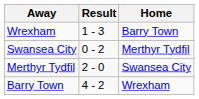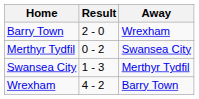columns swapped: (156, 13) <-> (42, 13)
(93, 31) 1 - 3 -> (93, 31) 2 - 0
(93, 67) 2 - 0 -> (93, 67) 1 - 3
